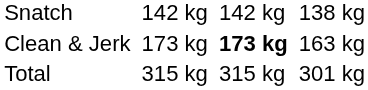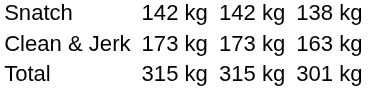(253, 43) bold -> (252, 43) normal
